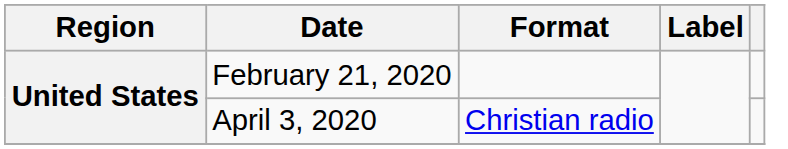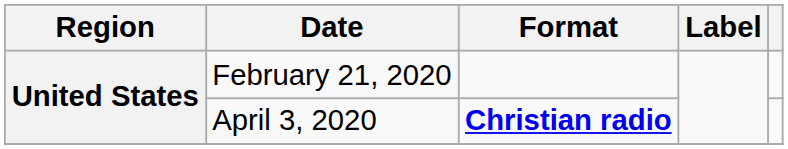(559, 120) normal -> (568, 120) bold
